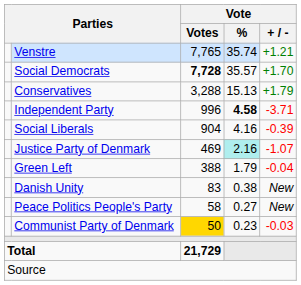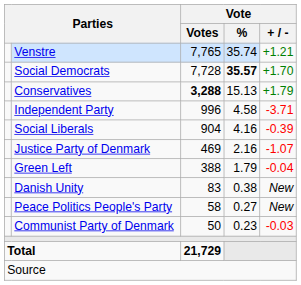(206, 71) bold -> (206, 71) normal
(242, 71) normal -> (242, 71) bold
(206, 91) normal -> (206, 91) bold
(245, 110) bold -> (245, 110) normal
(245, 149) paleturquoise background -> (245, 149) no background
(214, 226) gold background -> (214, 226) no background
